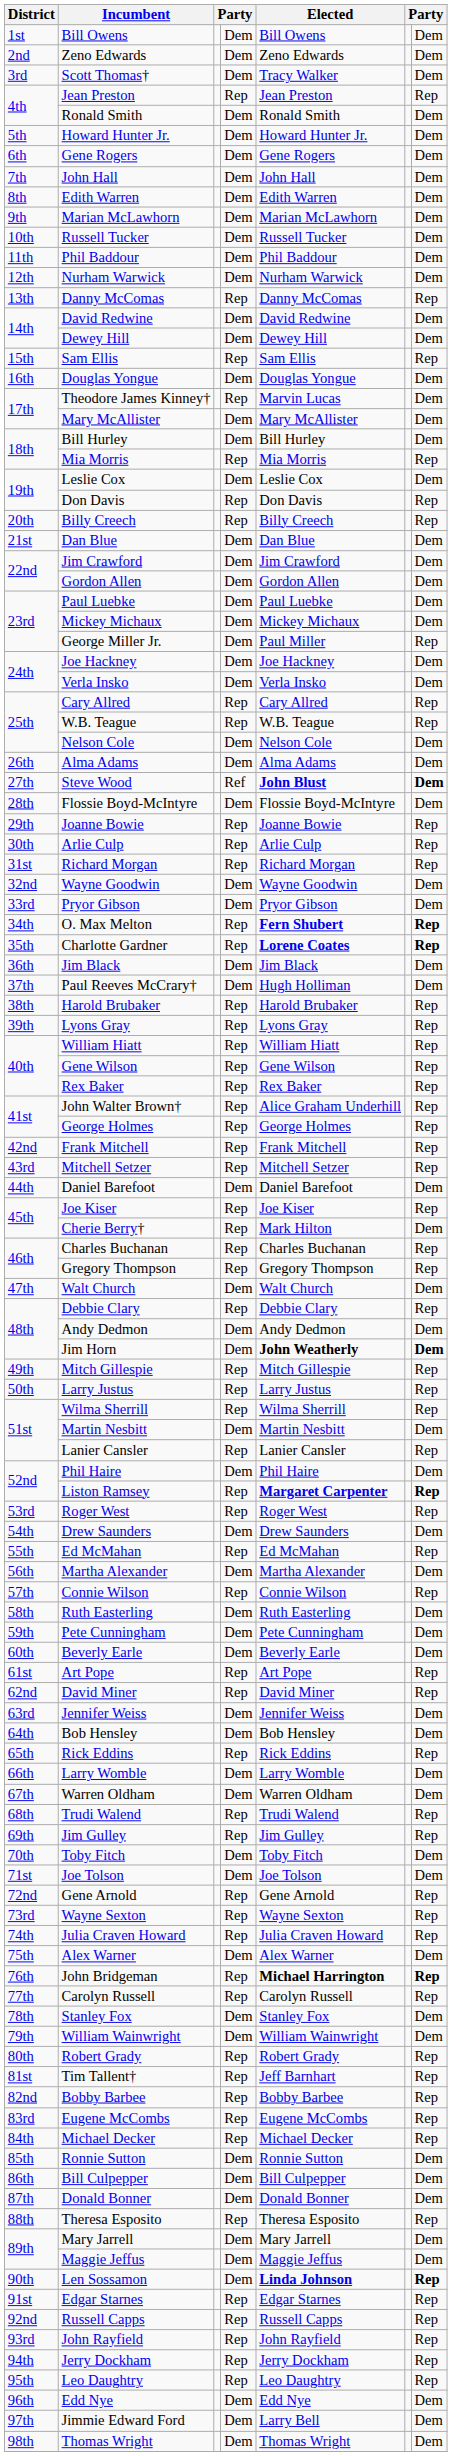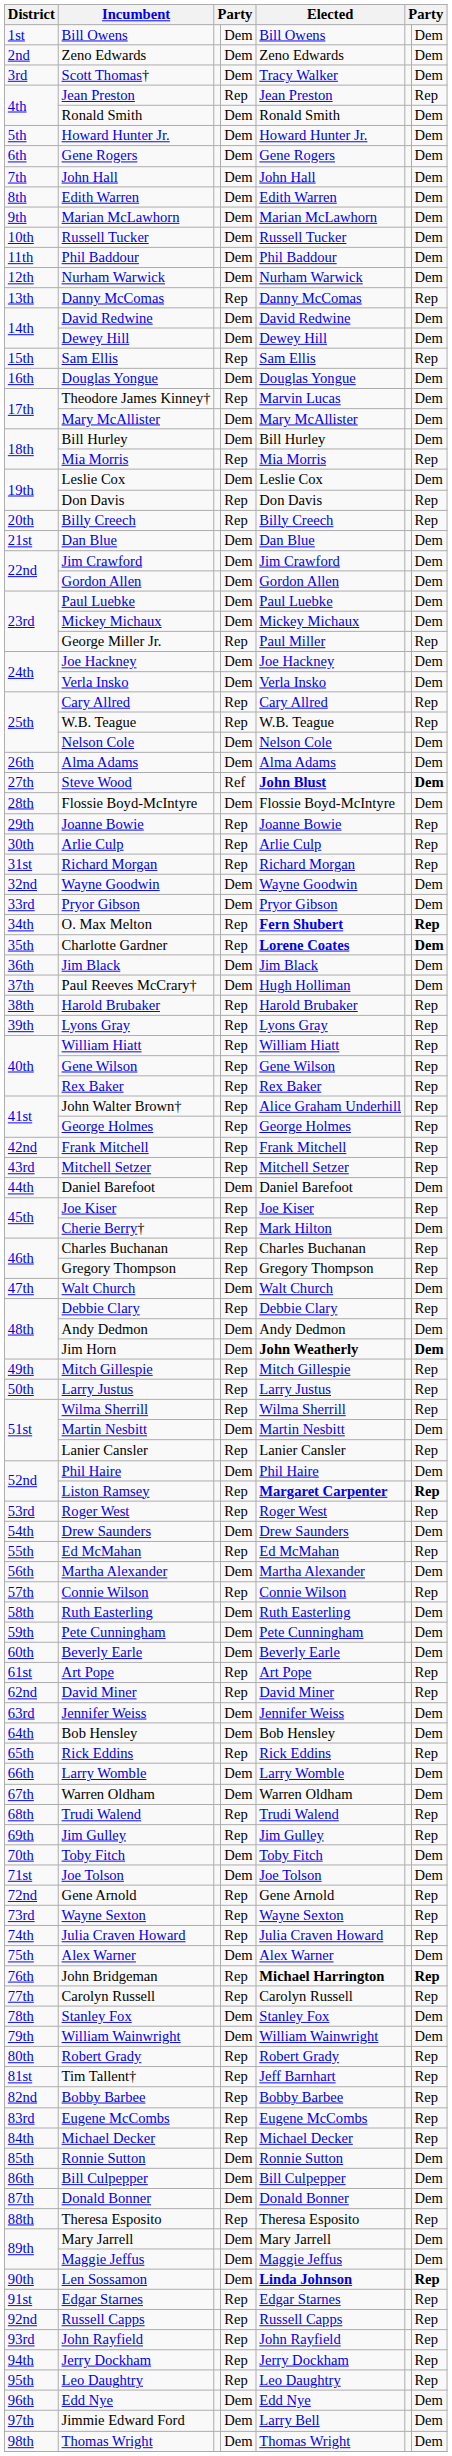(238, 641) Dem -> (236, 641) Rep
(427, 944) Rep -> (429, 944) Dem
